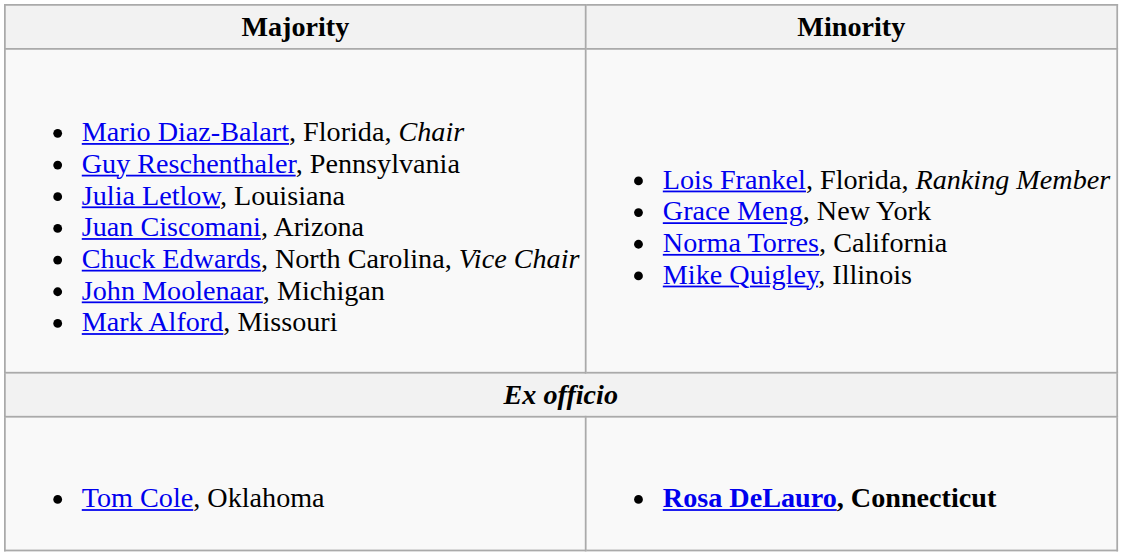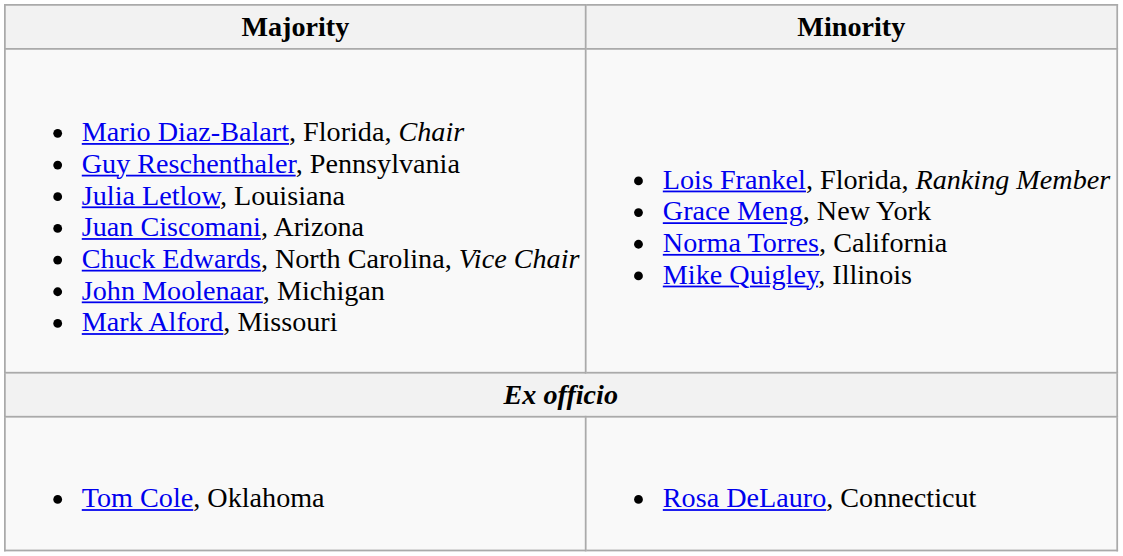(851, 499) bold -> (851, 499) normal
